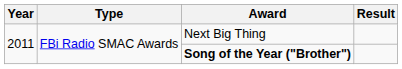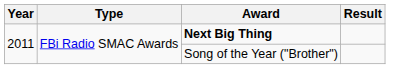(225, 34) normal -> (228, 34) bold
(268, 53) bold -> (261, 53) normal
